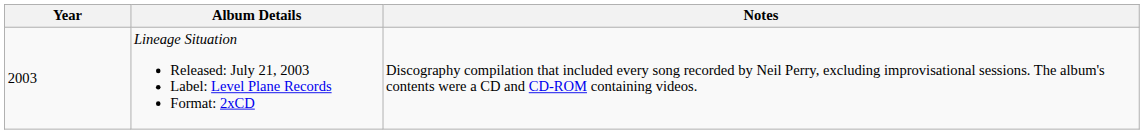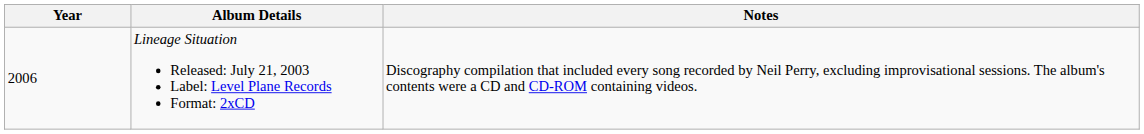(22, 78) 2003 -> (22, 78) 2006
